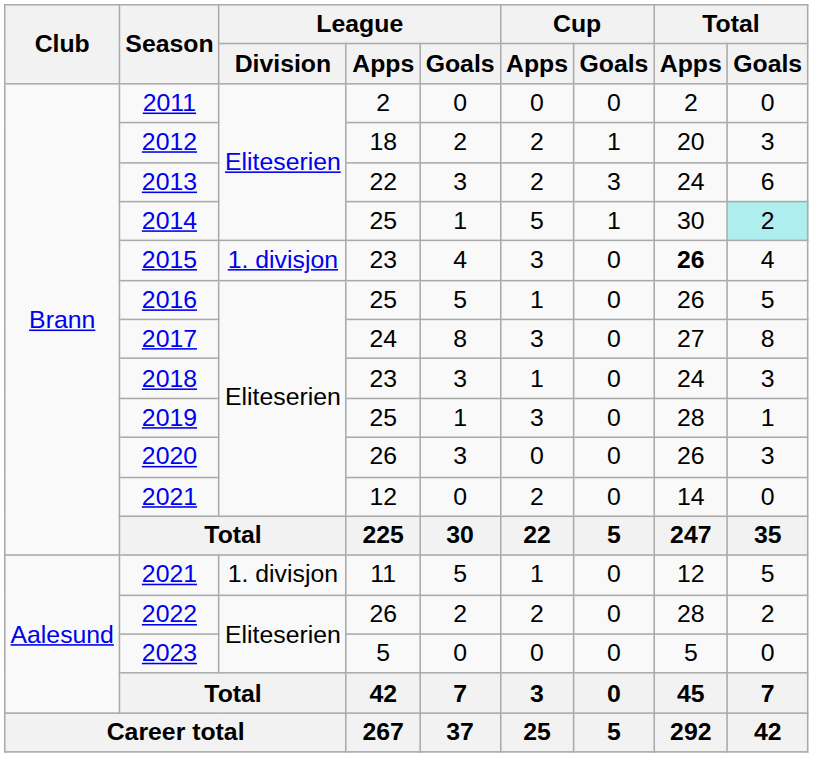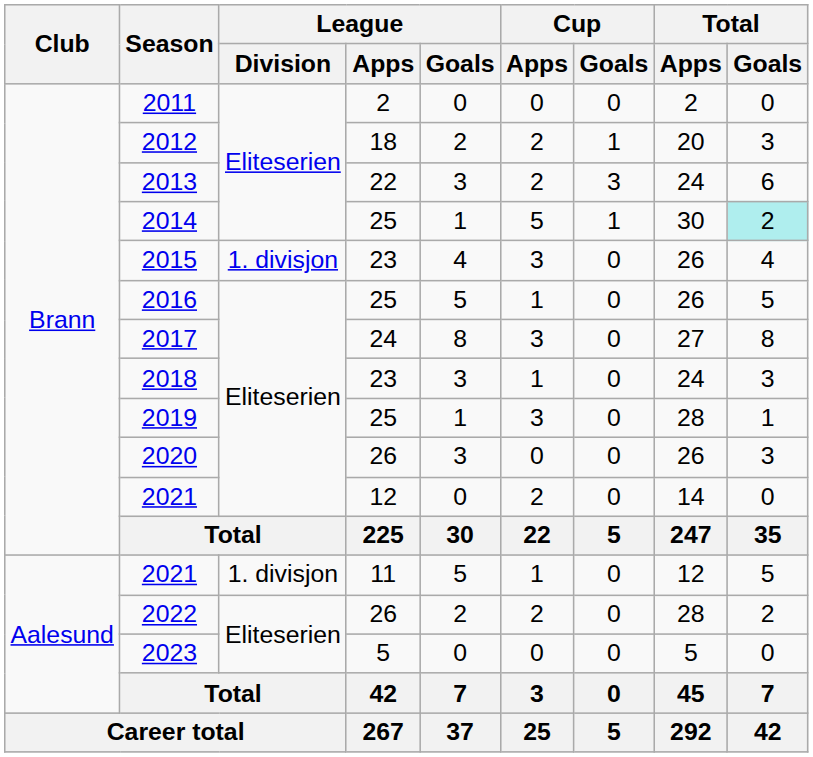(691, 260) bold -> (691, 260) normal
